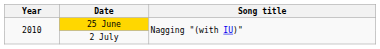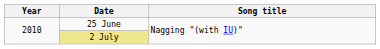(104, 24) gold background -> (104, 24) no background
(104, 37) no background -> (104, 37) khaki background
